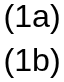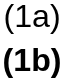(32, 60) normal -> (32, 60) bold
